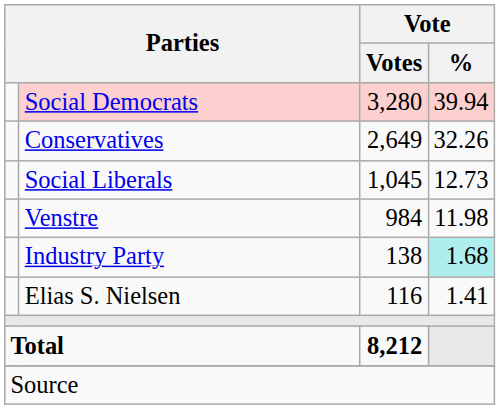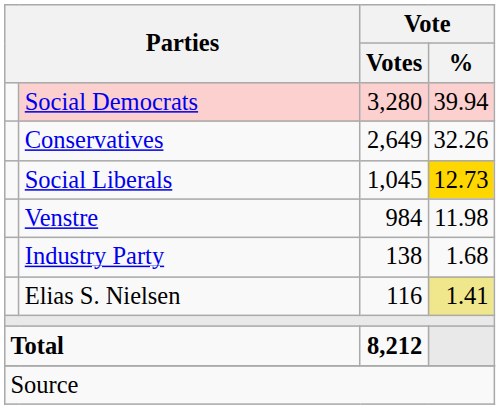(461, 179) no background -> (461, 179) gold background
(467, 256) paleturquoise background -> (467, 256) no background
(467, 295) no background -> (467, 295) khaki background
